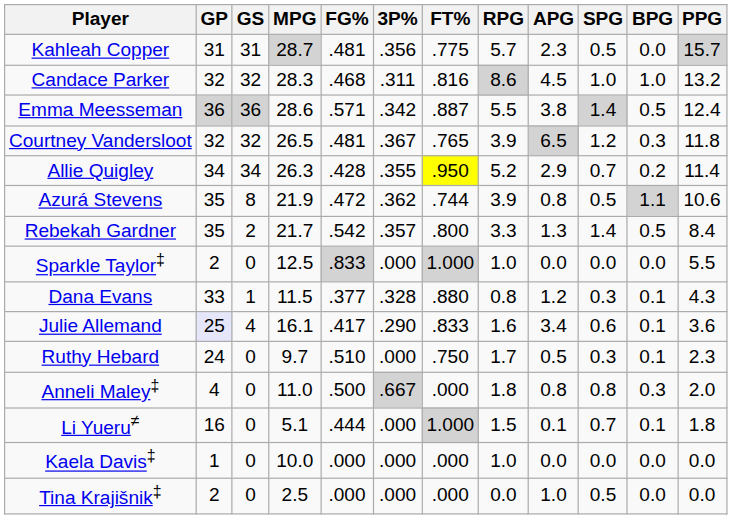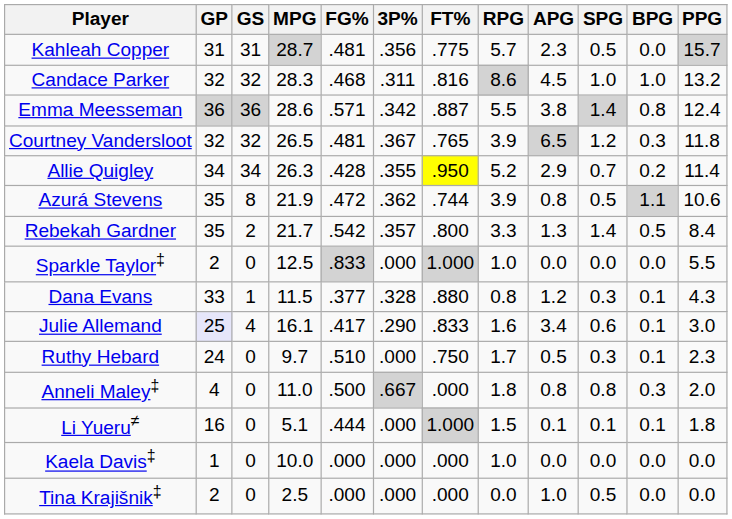(653, 110) 0.5 -> (653, 110) 0.8
(702, 326) 3.6 -> (702, 326) 3.0
(603, 425) 0.7 -> (603, 425) 0.1
